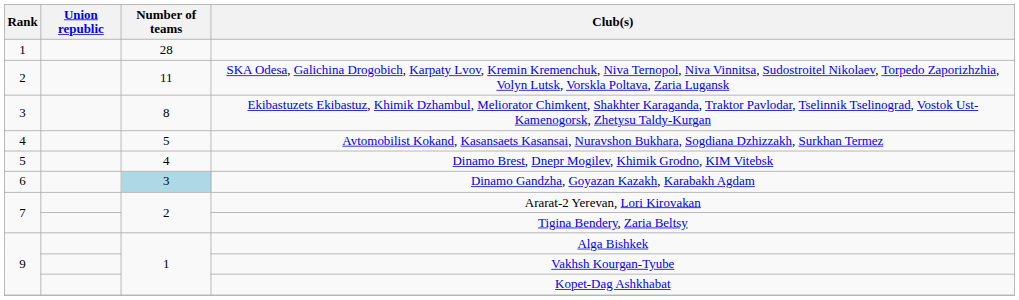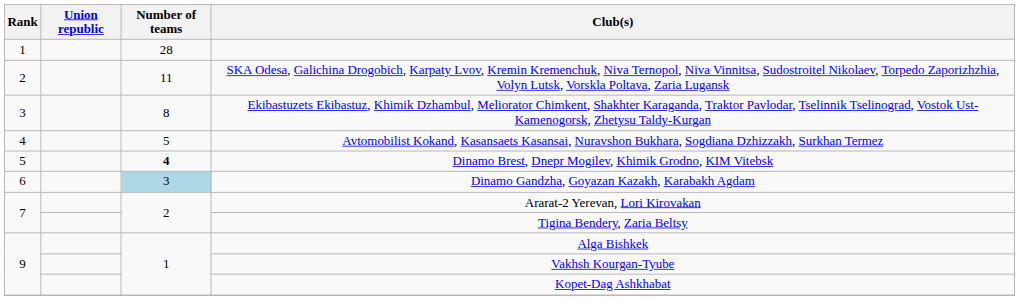(166, 161) normal -> (166, 161) bold
